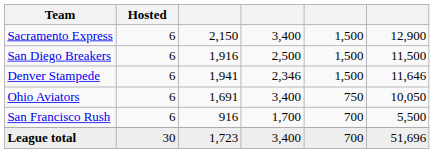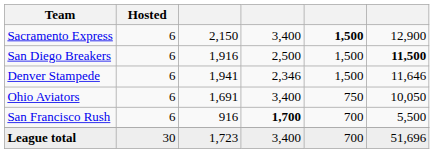(349, 35) normal -> (349, 35) bold
(409, 55) normal -> (409, 55) bold
(286, 117) normal -> (286, 117) bold
